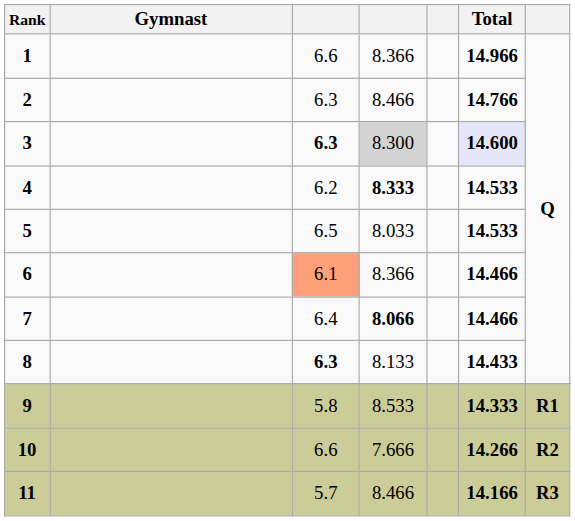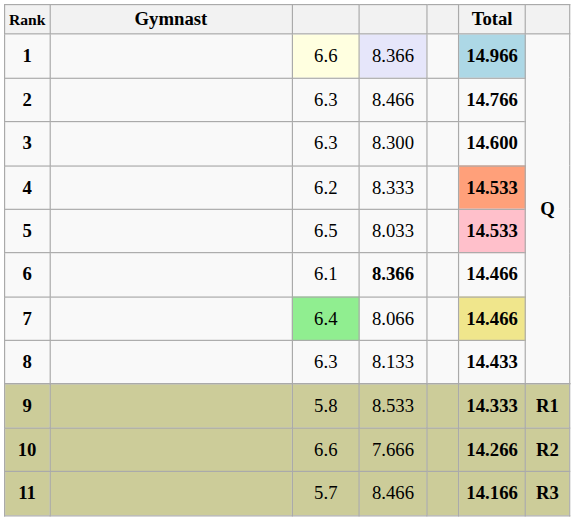(326, 56) no background -> (326, 56) lightyellow background
(393, 56) no background -> (393, 56) lavender background
(492, 56) no background -> (492, 56) lightblue background
(326, 143) bold -> (326, 143) normal
(393, 143) lightgrey background -> (393, 143) no background
(492, 143) lavender background -> (492, 143) no background
(393, 187) bold -> (393, 187) normal
(492, 187) no background -> (492, 187) lightsalmon background
(492, 230) no background -> (492, 230) pink background
(326, 274) lightsalmon background -> (326, 274) no background
(393, 274) normal -> (393, 274) bold
(326, 318) no background -> (326, 318) lightgreen background
(393, 318) bold -> (393, 318) normal
(492, 318) no background -> (492, 318) khaki background
(326, 362) bold -> (326, 362) normal
